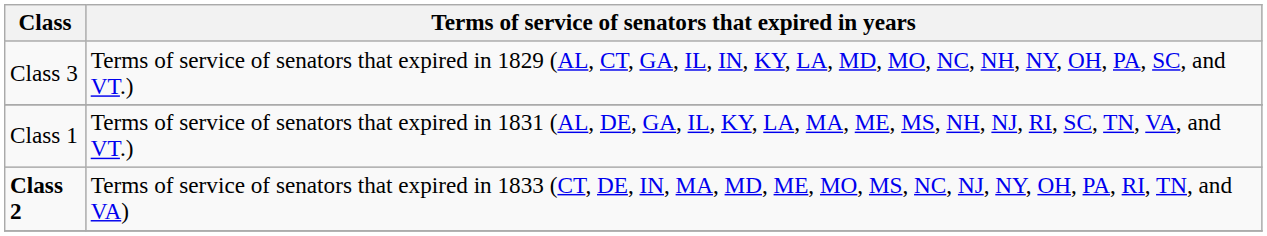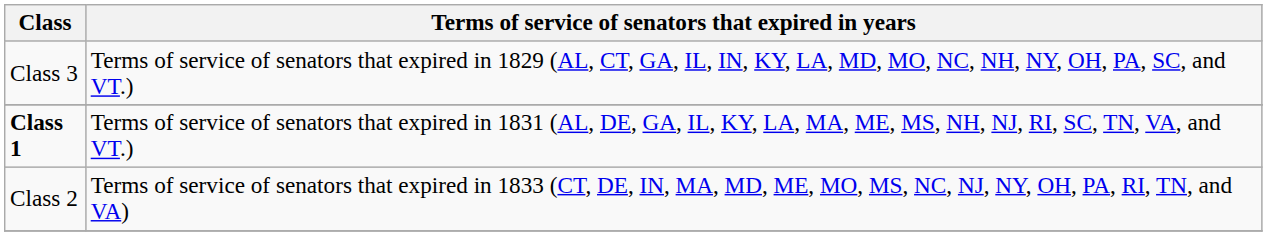(44, 135) normal -> (37, 135) bold
(37, 198) bold -> (44, 198) normal
